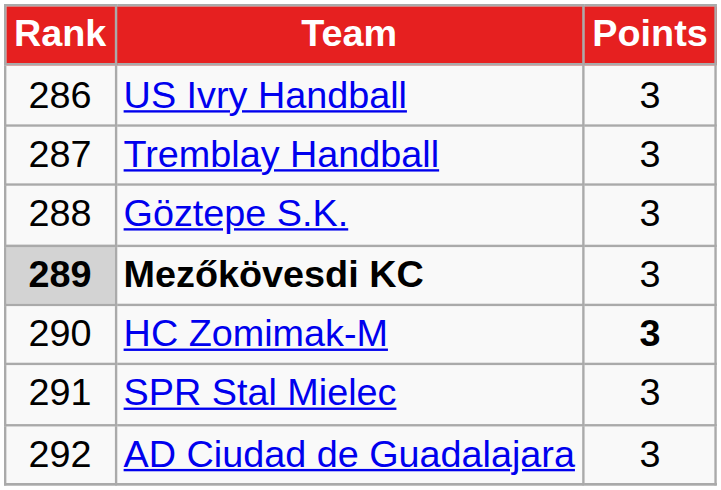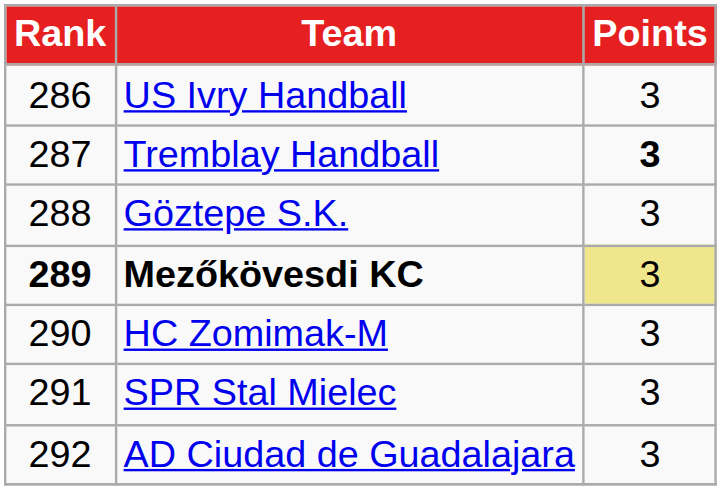(650, 154) normal -> (650, 154) bold
(60, 273) lightgrey background -> (60, 273) no background
(650, 273) no background -> (650, 273) khaki background
(650, 333) bold -> (650, 333) normal
